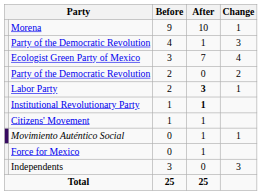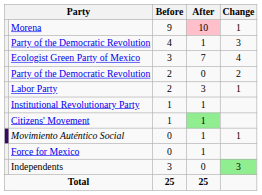(203, 27) no background -> (203, 27) pink background
(203, 89) bold -> (203, 89) normal
(203, 105) bold -> (203, 105) normal
(203, 120) no background -> (203, 120) lightgreen background
(238, 167) no background -> (238, 167) lightgreen background
